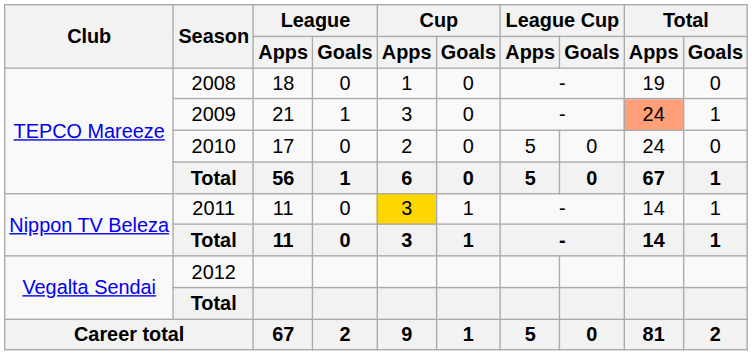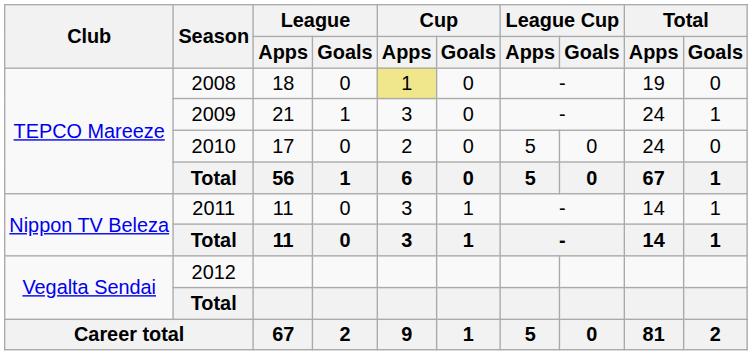(407, 84) no background -> (407, 84) khaki background
(654, 115) lightsalmon background -> (654, 115) no background
(407, 209) gold background -> (407, 209) no background
